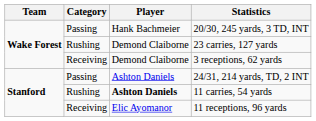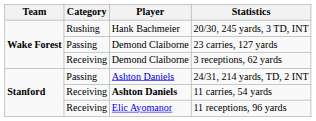(82, 28) Passing -> (83, 28) Rushing
(83, 44) Rushing -> (82, 44) Passing
(83, 92) Rushing -> (87, 92) Receiving
